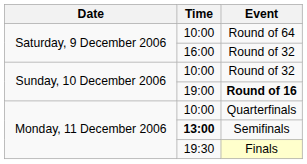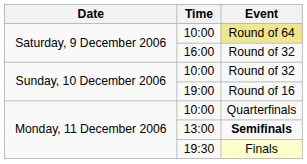(262, 33) no background -> (262, 33) khaki background
(262, 91) bold -> (262, 91) normal
(199, 129) bold -> (199, 129) normal
(262, 129) normal -> (262, 129) bold
